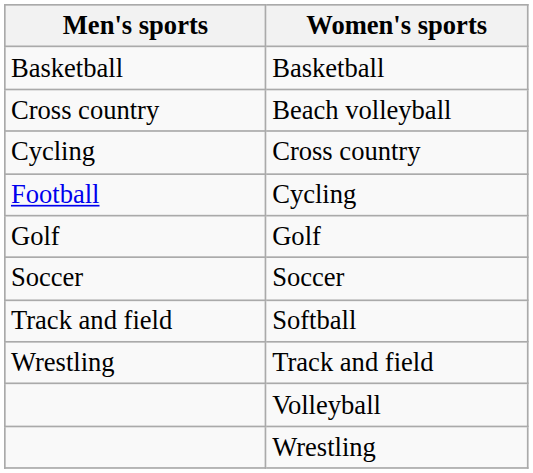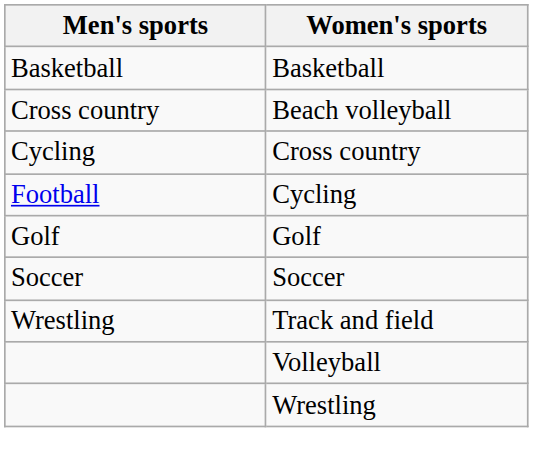- row: (314, 320)
